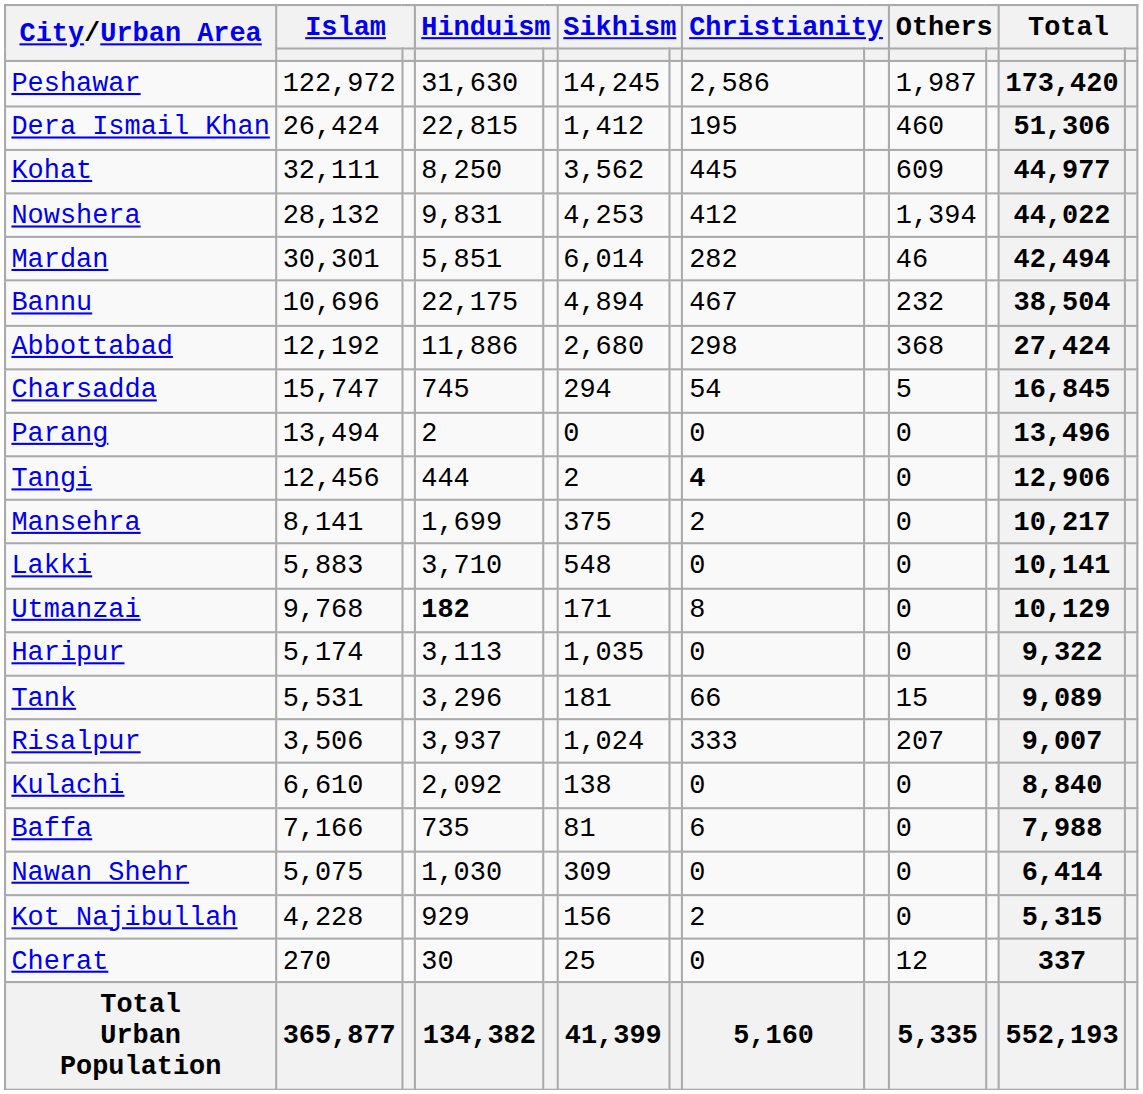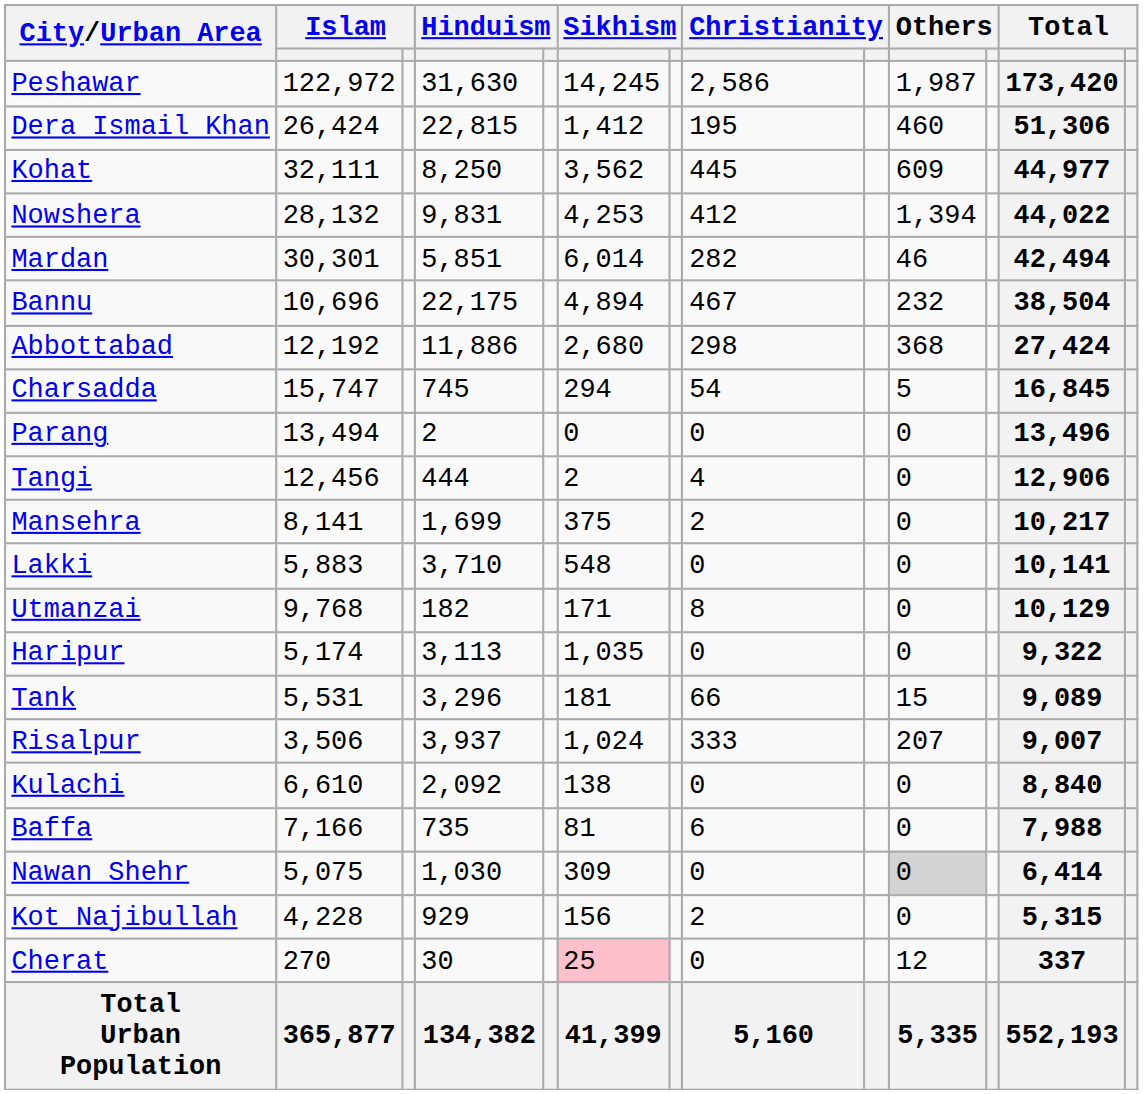(697, 478) bold -> (697, 478) normal
(446, 610) bold -> (446, 610) normal
(904, 873) no background -> (904, 873) lightgrey background
(579, 961) no background -> (579, 961) pink background
